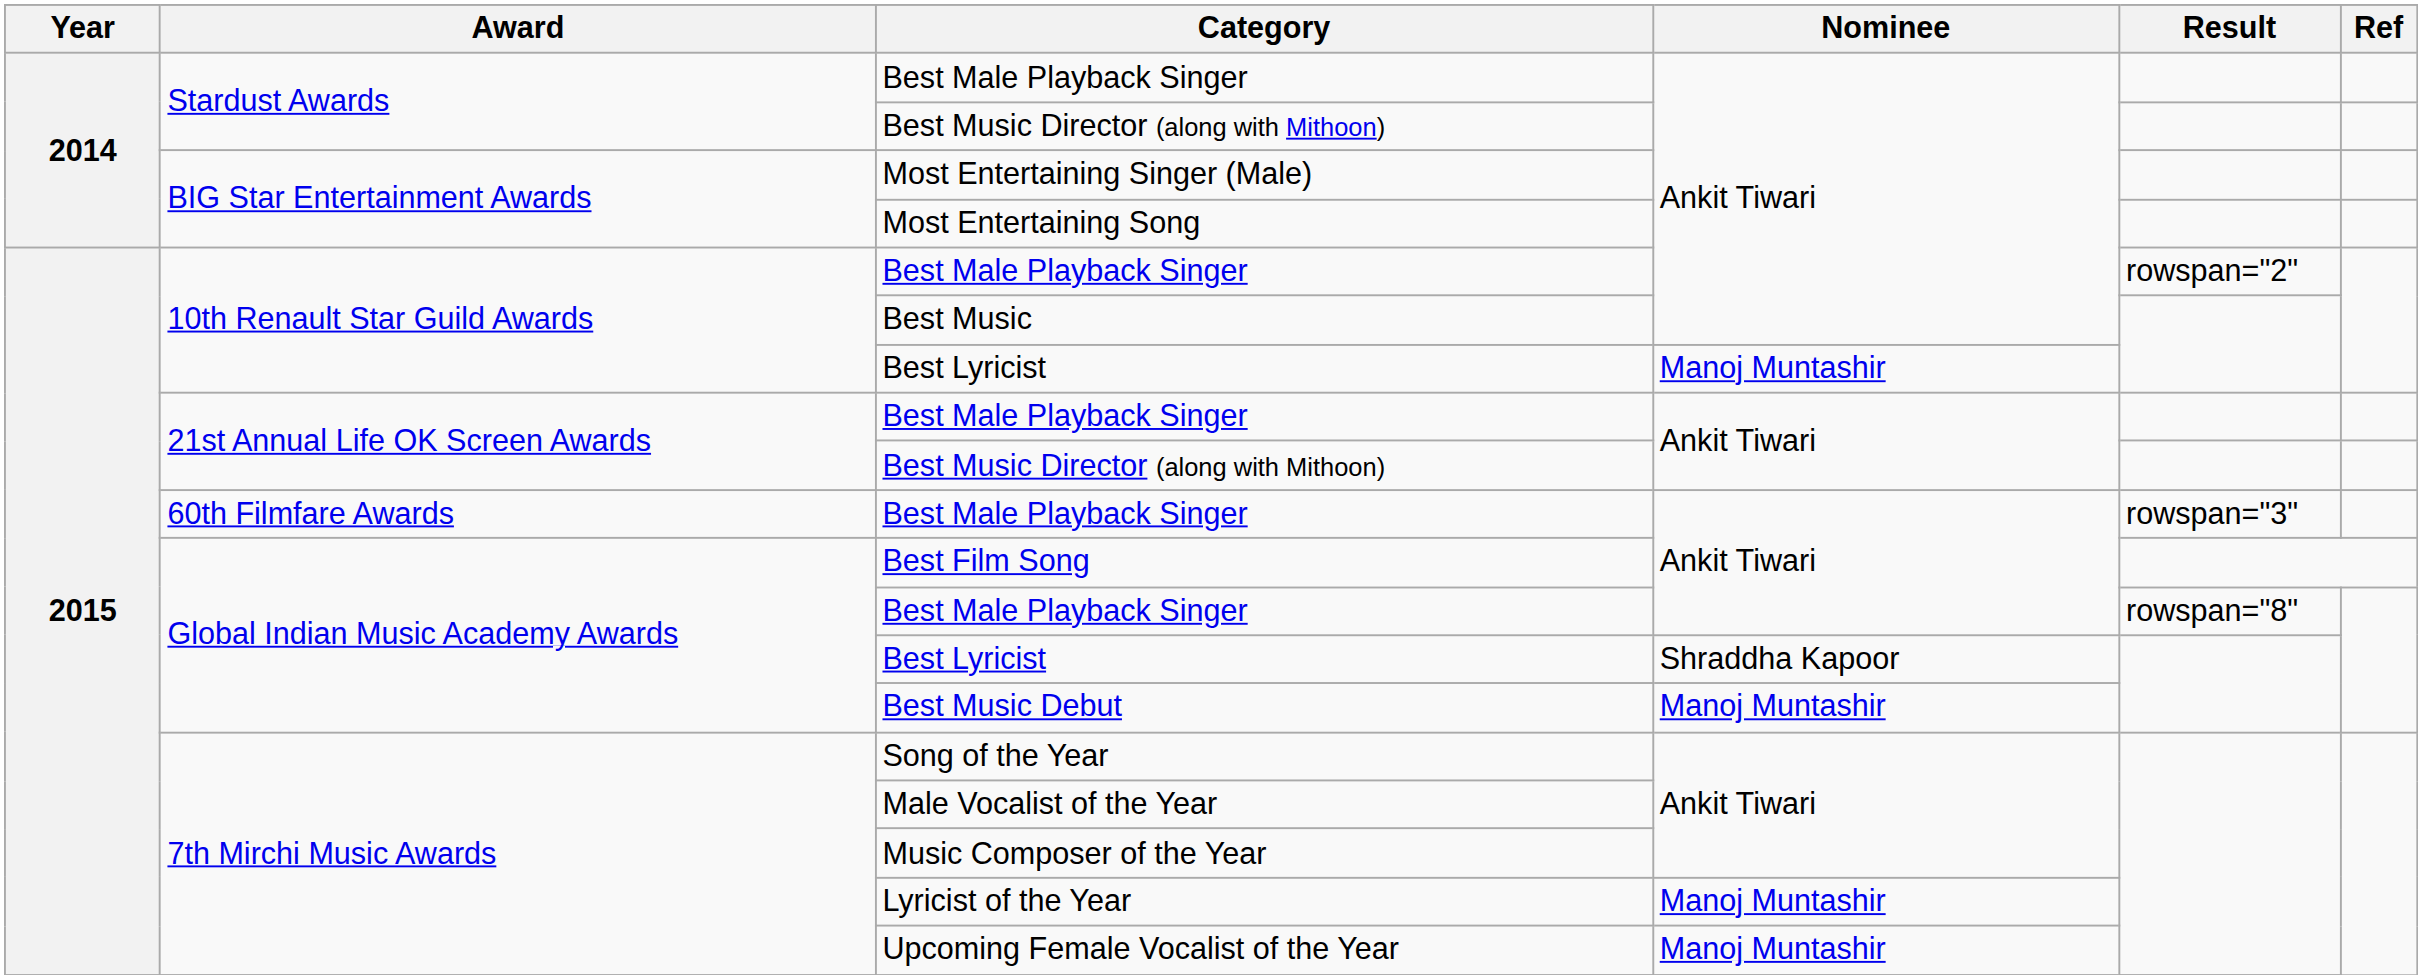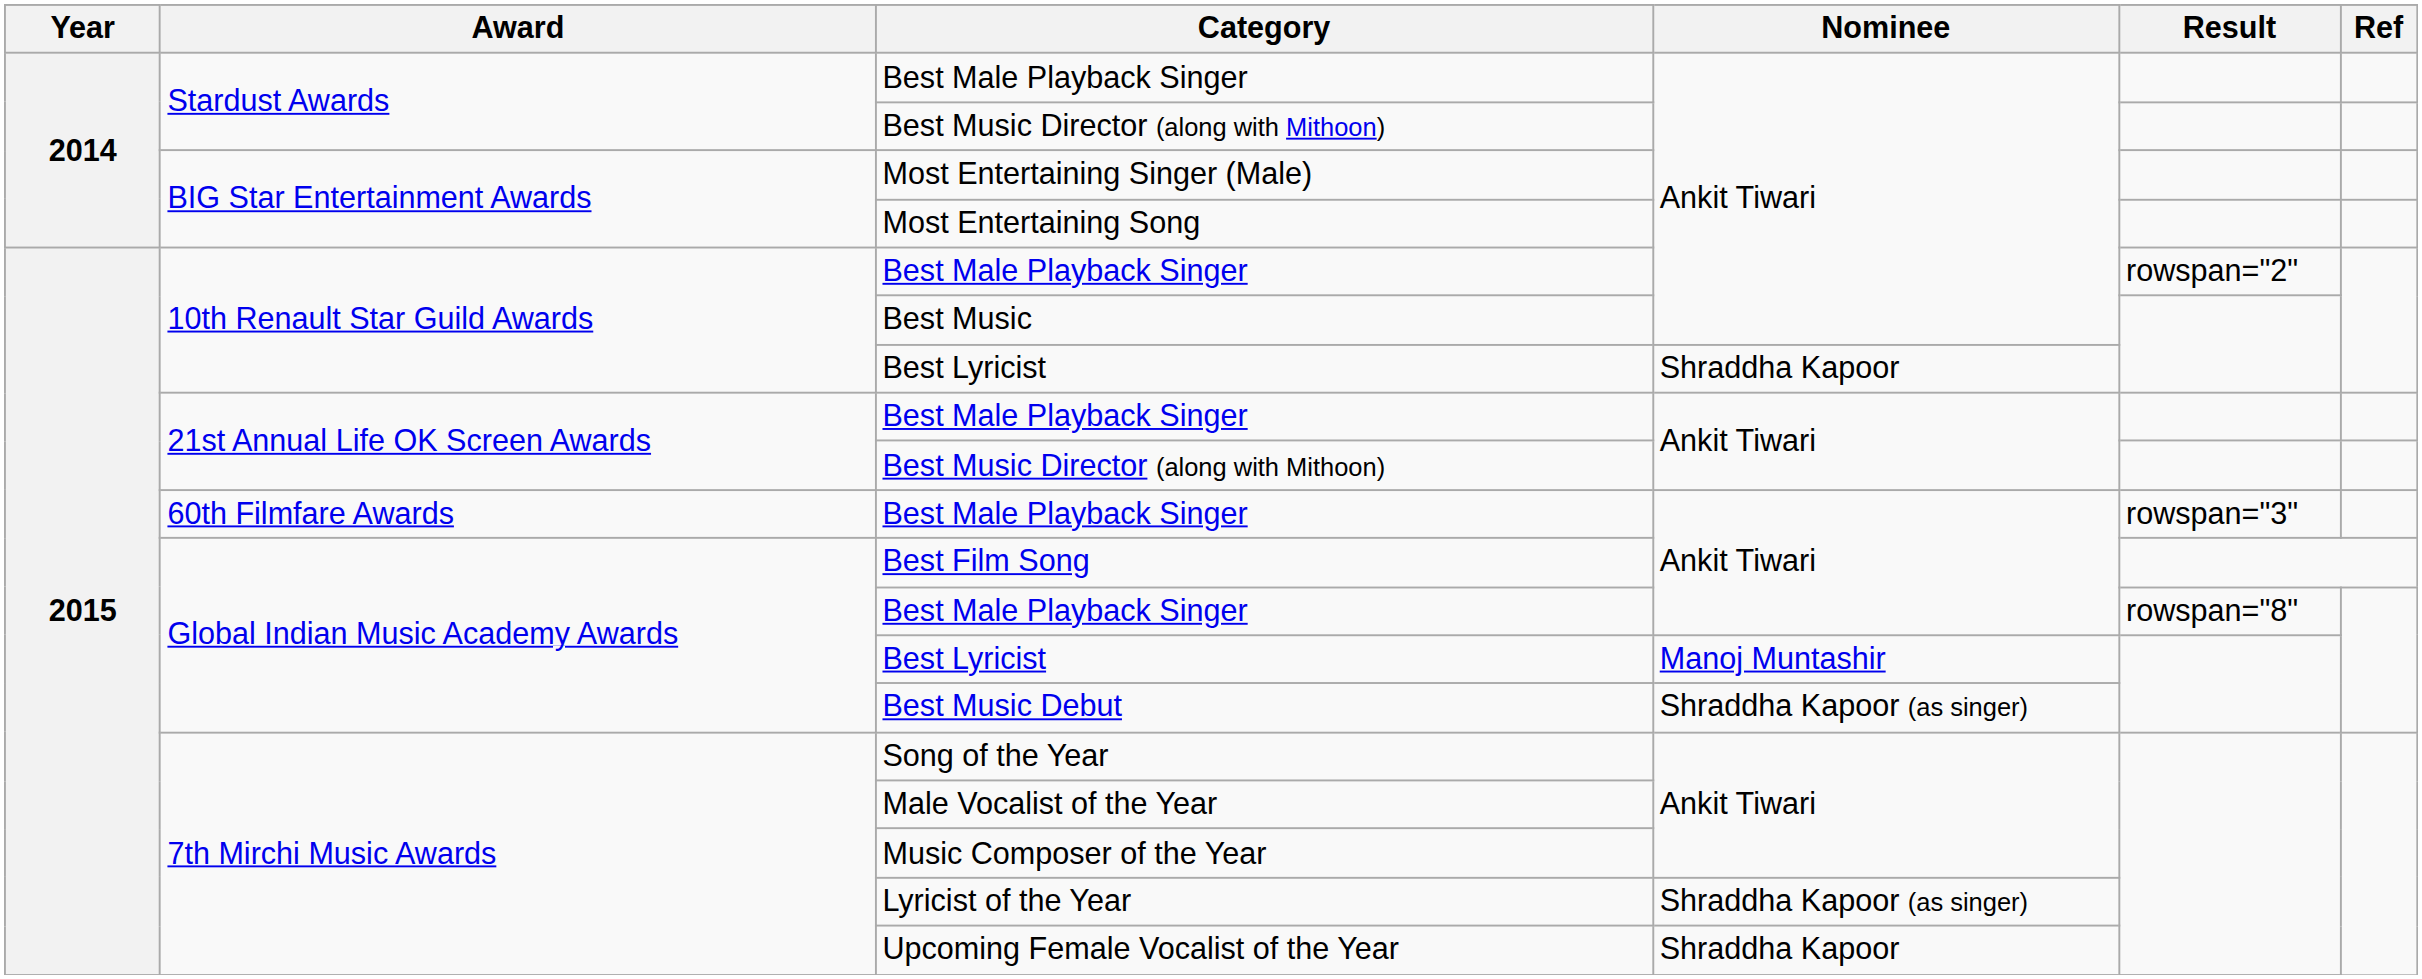(1773, 367) Manoj Muntashir -> (1780, 367) Shraddha Kapoor
(1780, 658) Shraddha Kapoor -> (1773, 658) Manoj Muntashir
(1773, 707) Manoj Muntashir -> (1844, 707) Shraddha Kapoor (as singer)
(1773, 901) Manoj Muntashir -> (1844, 901) Shraddha Kapoor (as singer)
(1773, 949) Manoj Muntashir -> (1780, 949) Shraddha Kapoor
